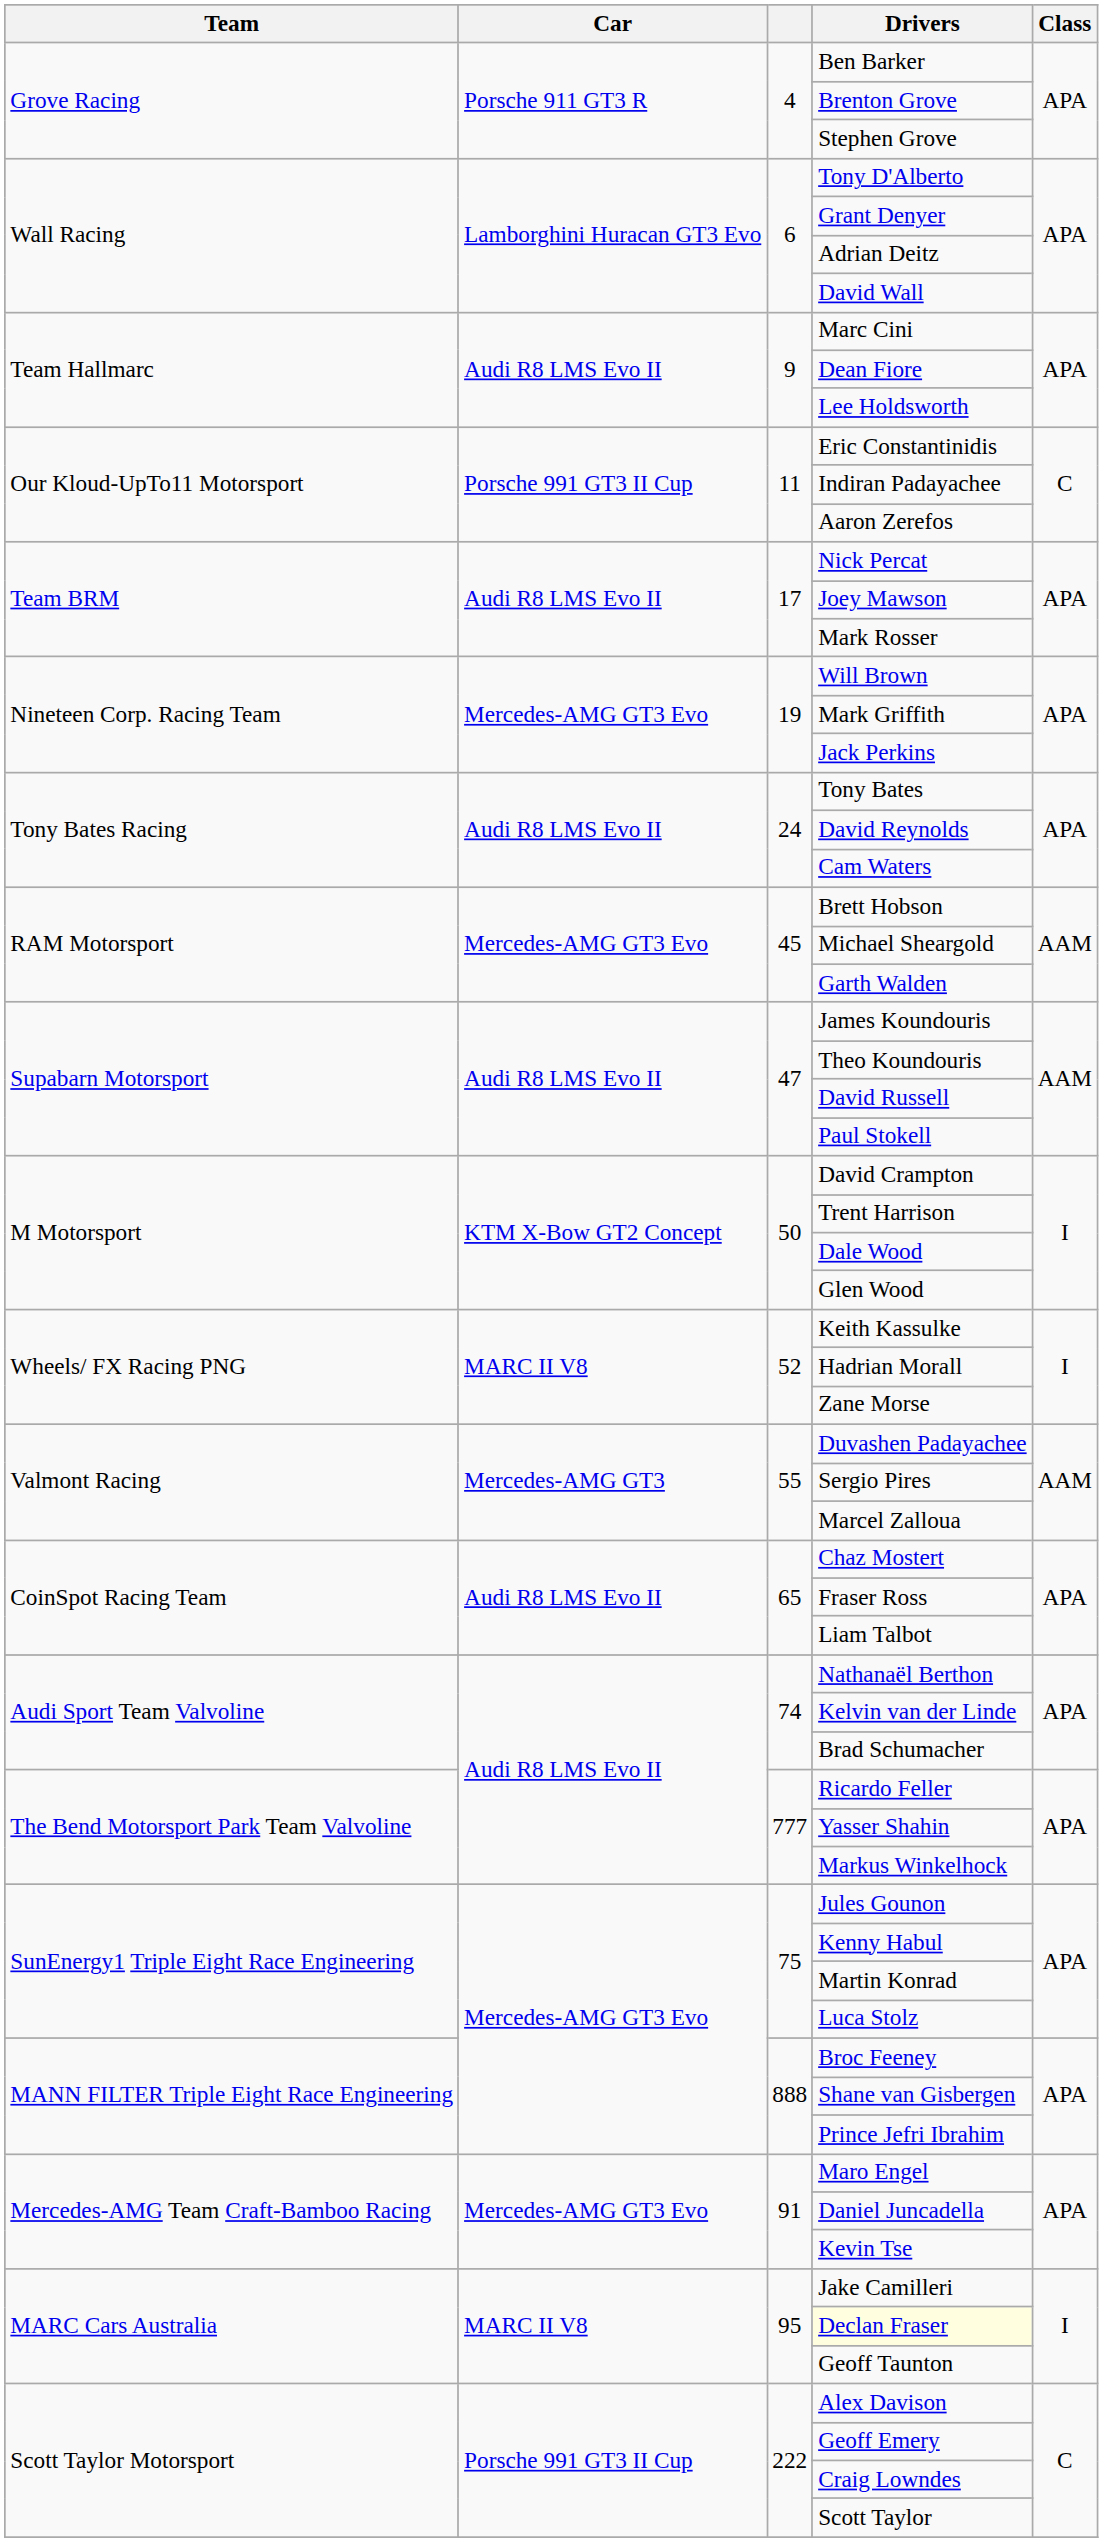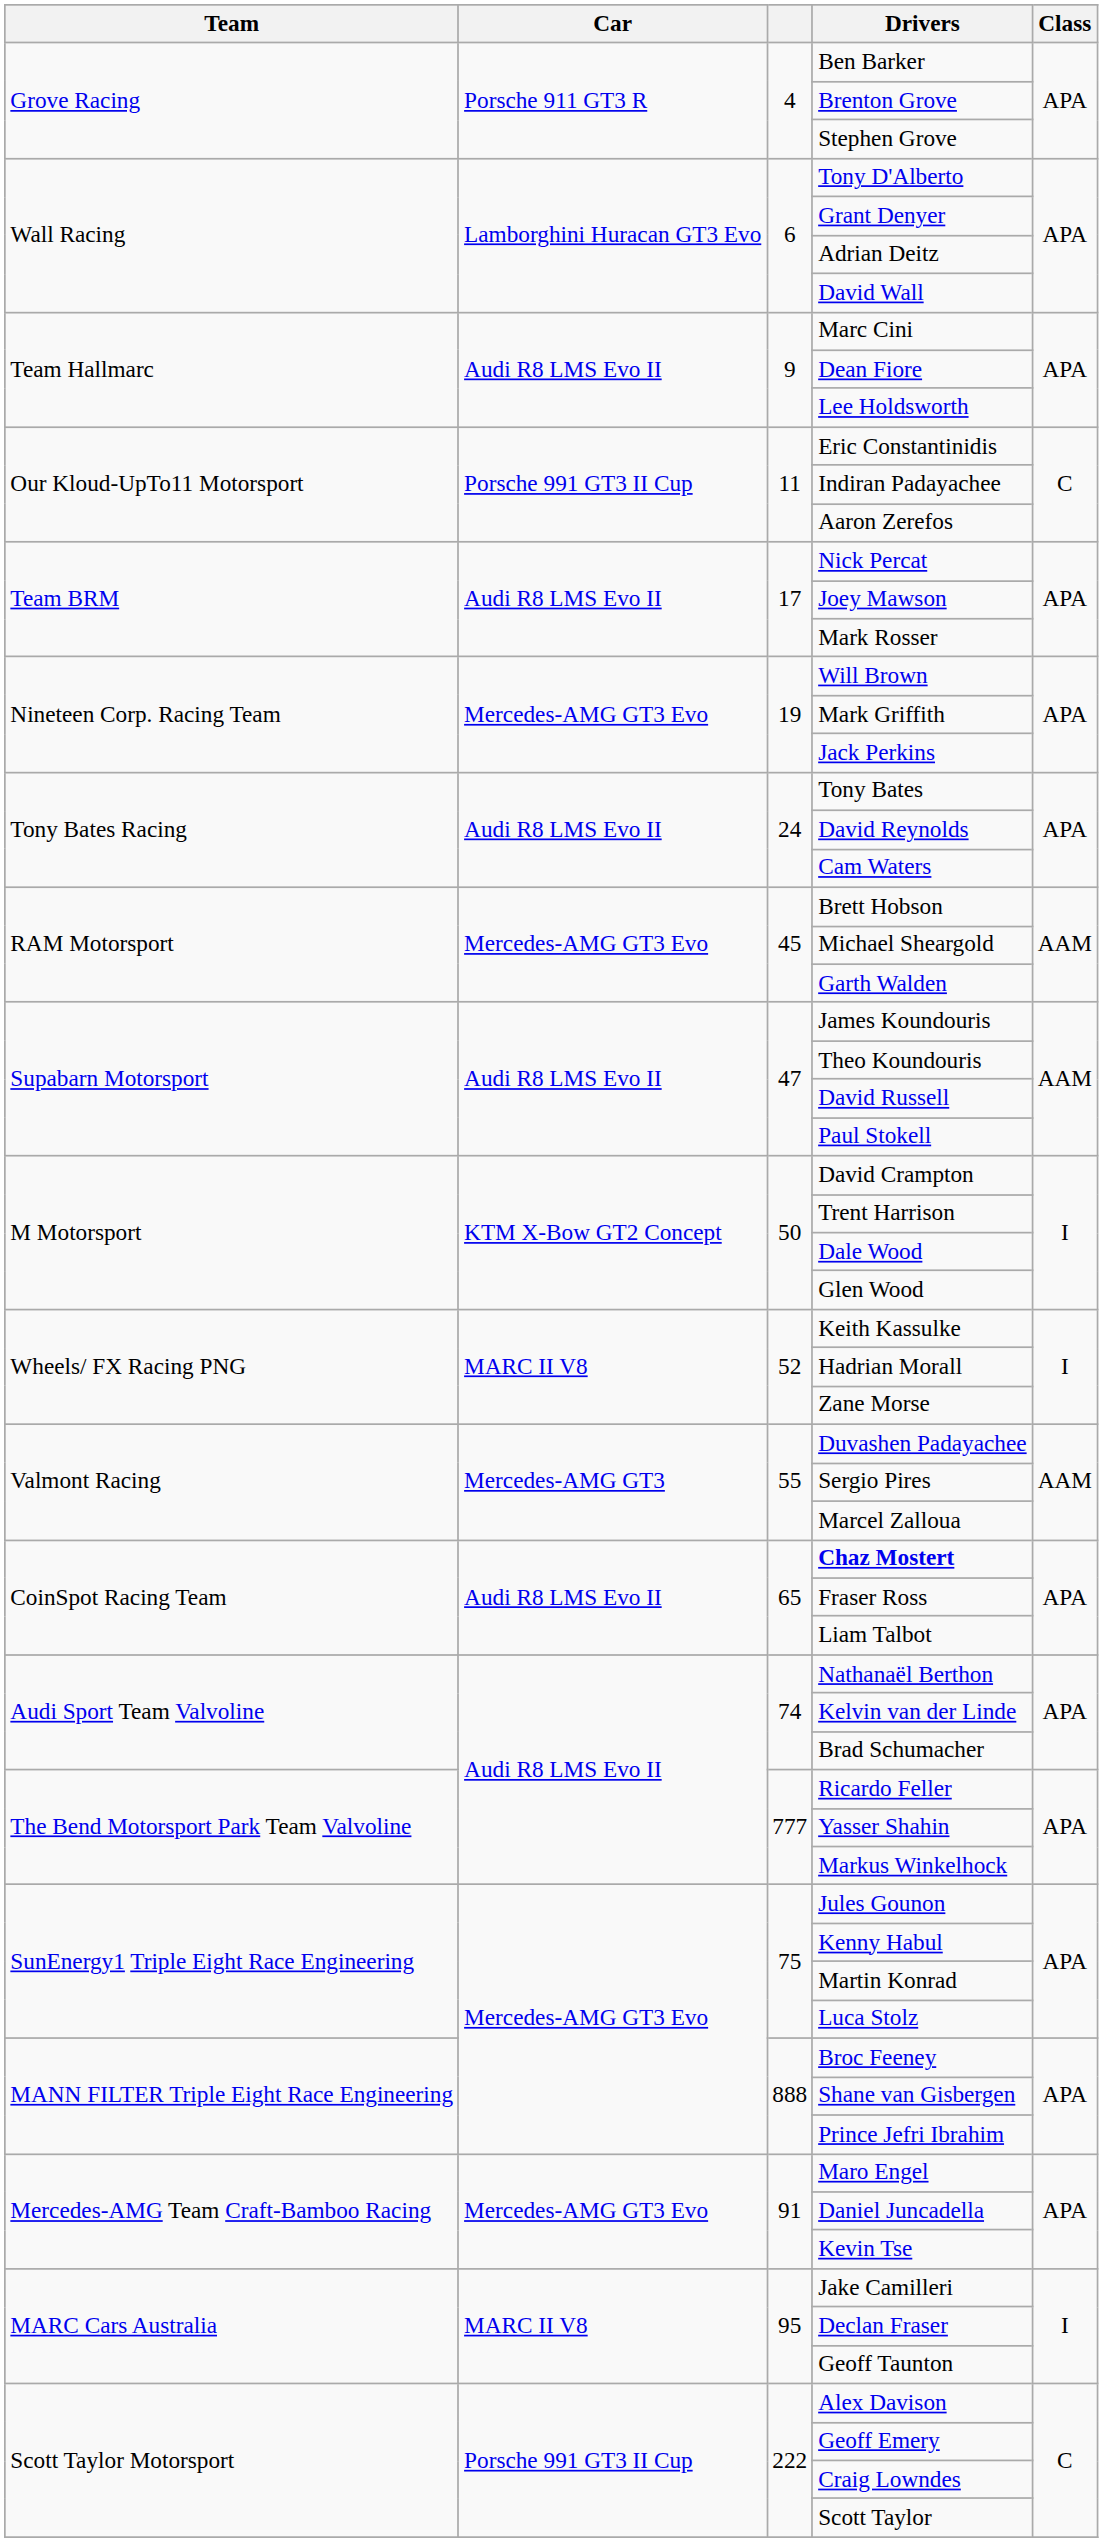(881, 1558) normal -> (886, 1558) bold
(883, 2325) lightyellow background -> (883, 2325) no background
